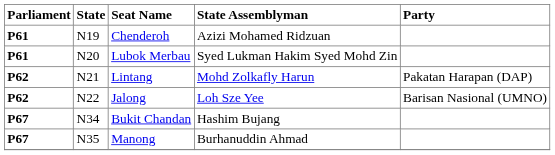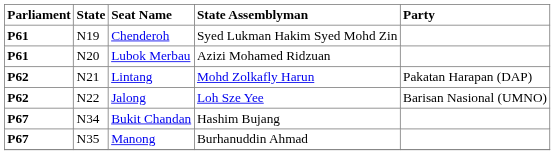(264, 35) Azizi Mohamed Ridzuan -> (297, 35) Syed Lukman Hakim Syed Mohd Zin
(297, 56) Syed Lukman Hakim Syed Mohd Zin -> (264, 56) Azizi Mohamed Ridzuan
